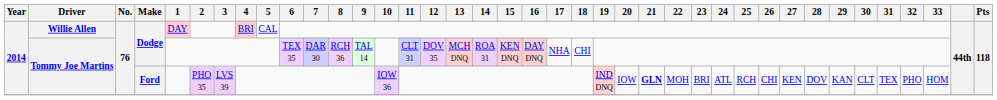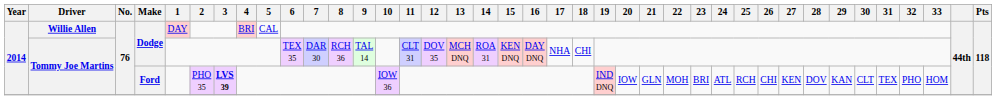(225, 80) normal -> (225, 80) bold
(652, 80) bold -> (652, 80) normal
